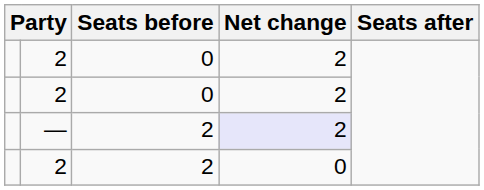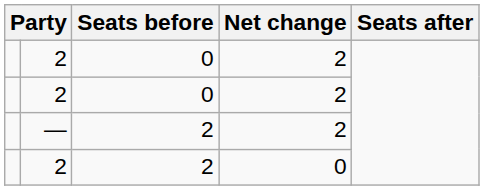(340, 130) lavender background -> (340, 130) no background
